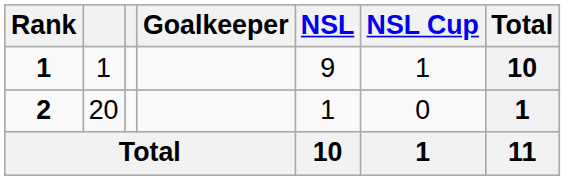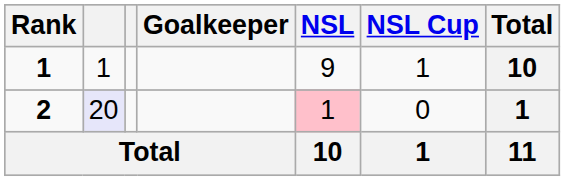(104, 110) no background -> (104, 110) lavender background
(328, 110) no background -> (328, 110) pink background
